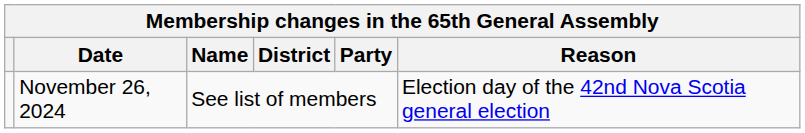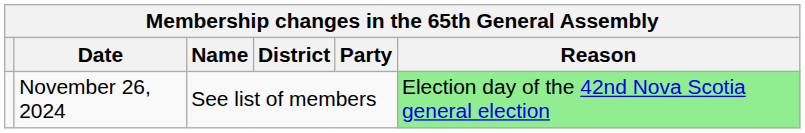(574, 99) no background -> (574, 99) lightgreen background
